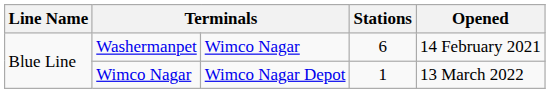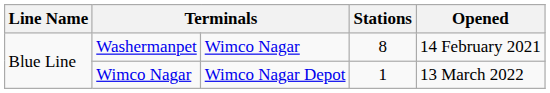(383, 46) 6 -> (383, 46) 8
